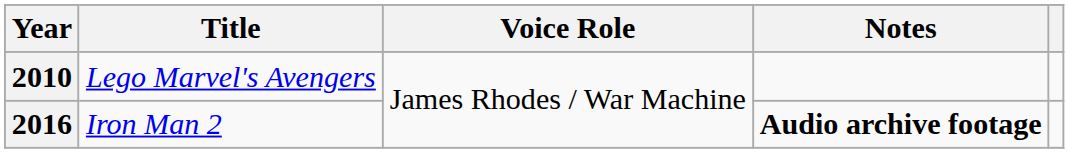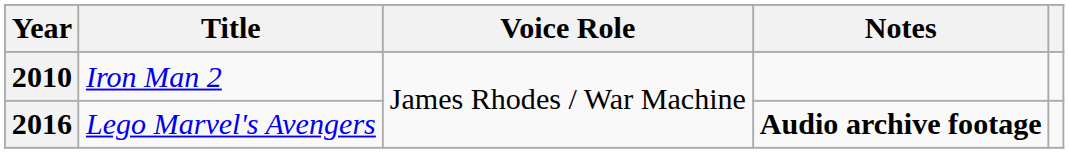(231, 76) Lego Marvel's Avengers -> (154, 76) Iron Man 2
(154, 123) Iron Man 2 -> (231, 123) Lego Marvel's Avengers
